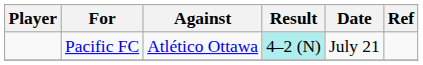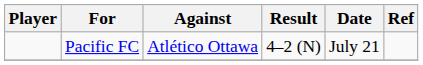(293, 45) paleturquoise background -> (293, 45) no background
